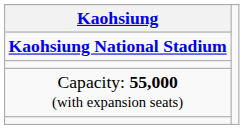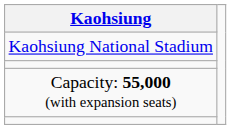(118, 46) bold -> (111, 46) normal
